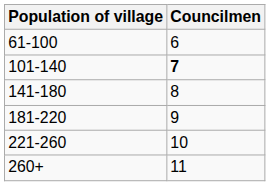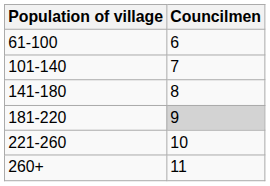(175, 67) bold -> (175, 67) normal
(175, 117) no background -> (175, 117) lightgrey background
